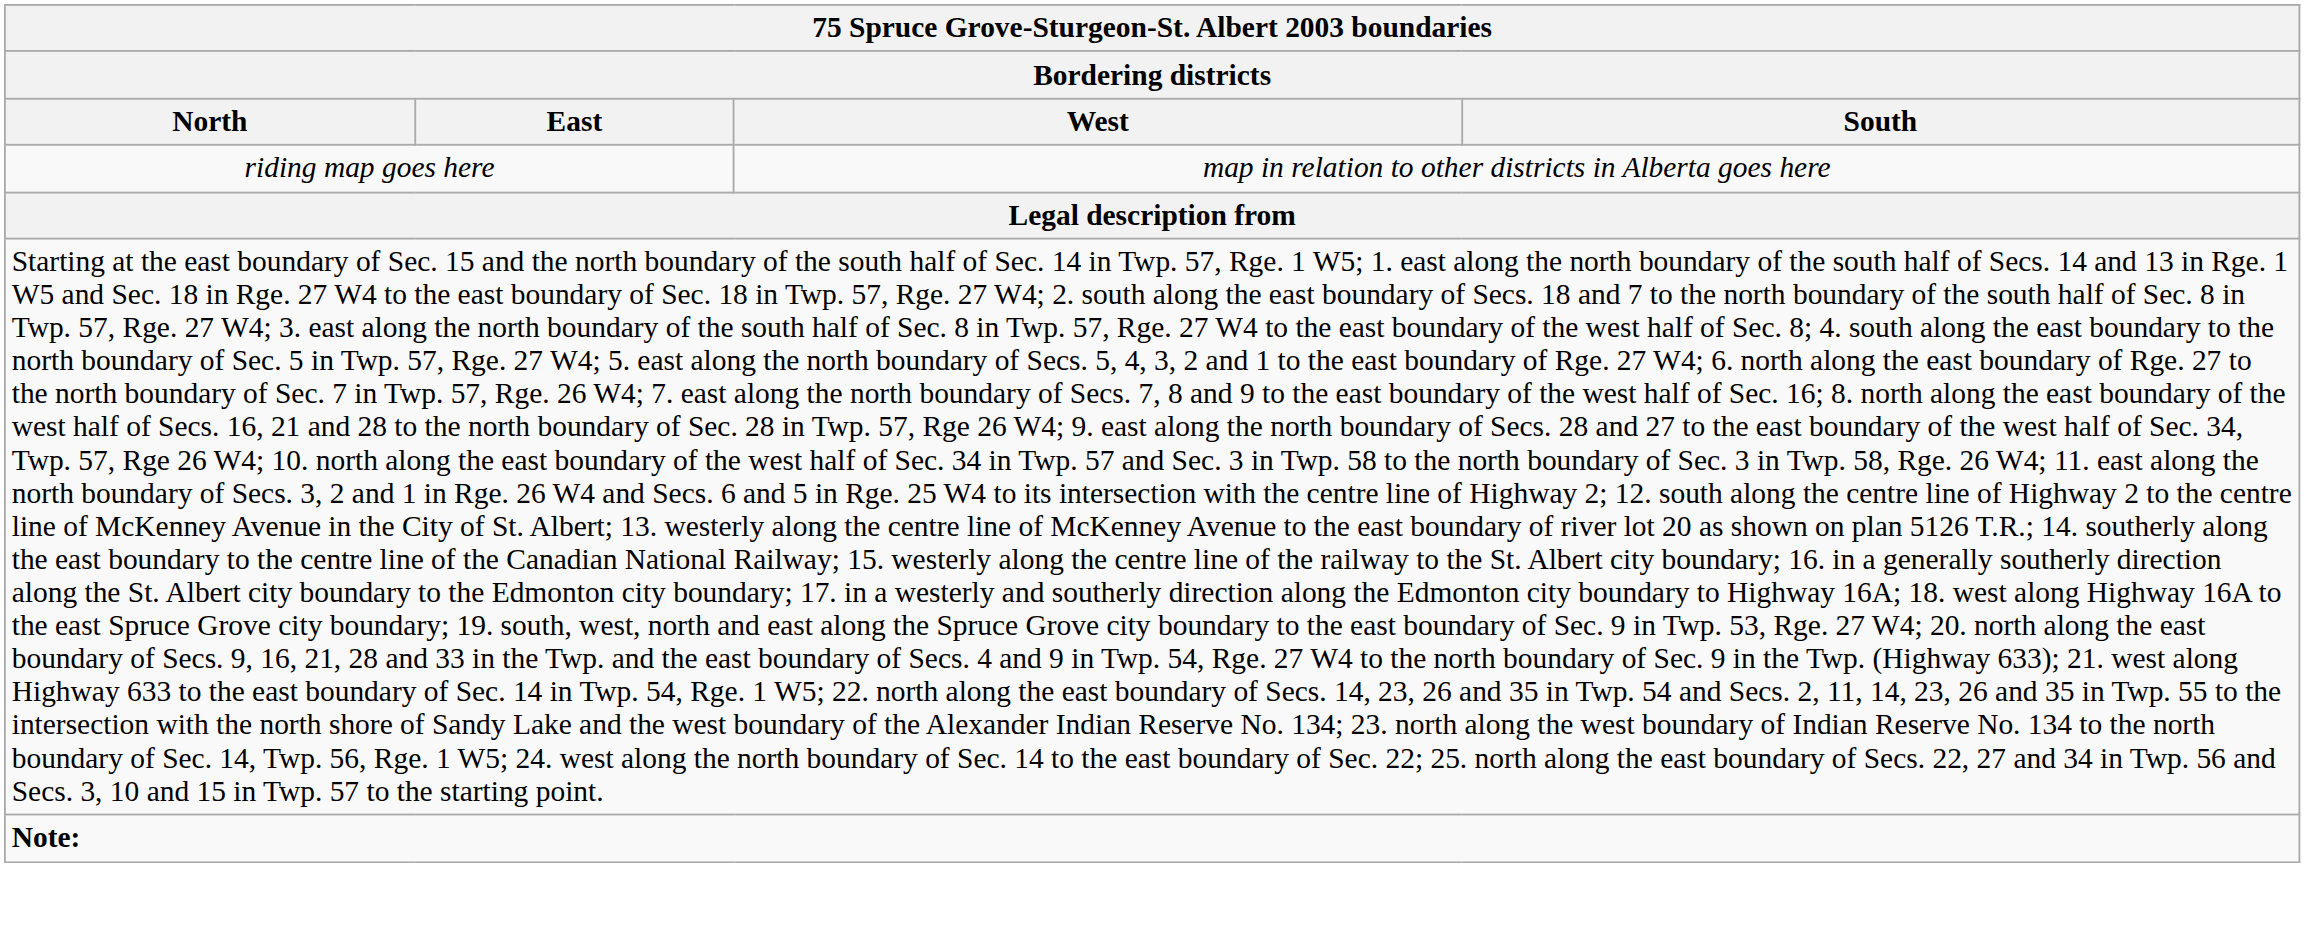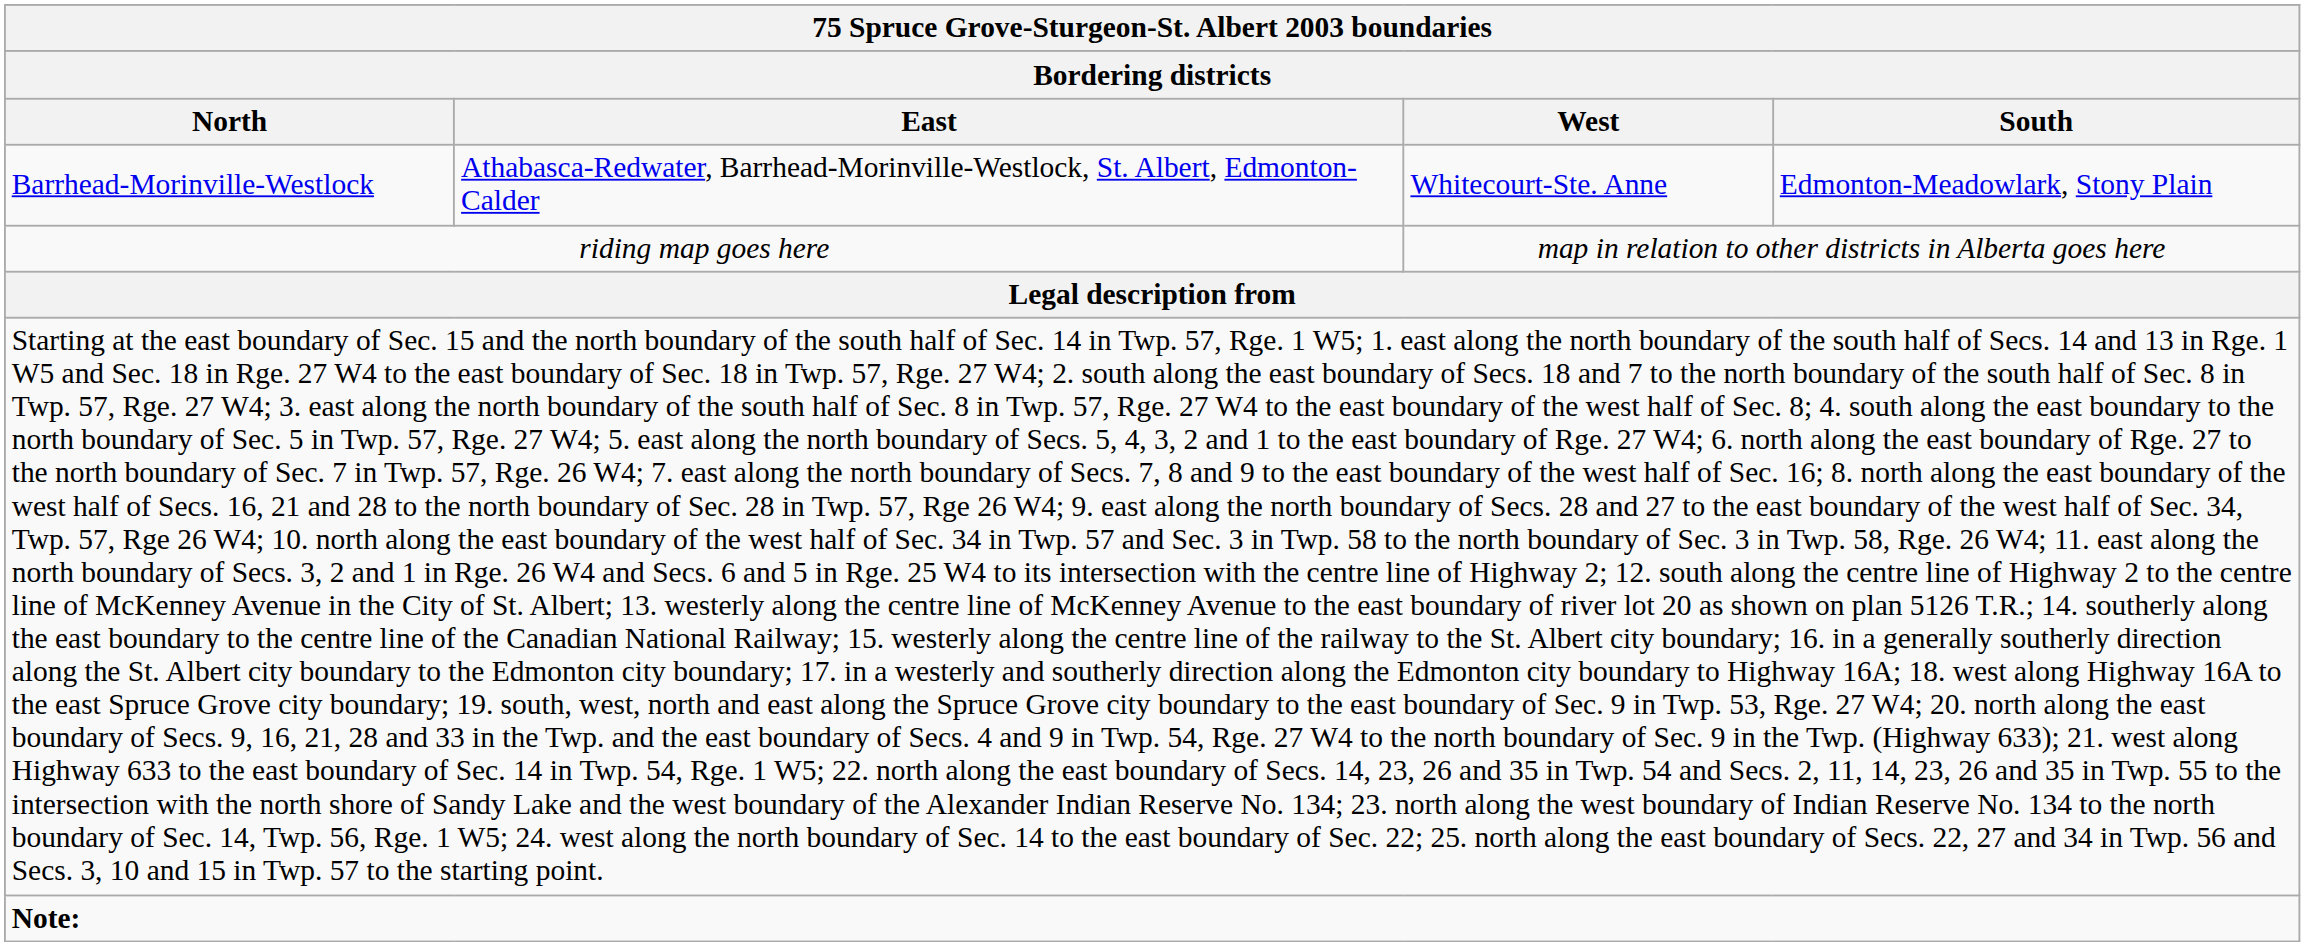+ row: (193, 184)
